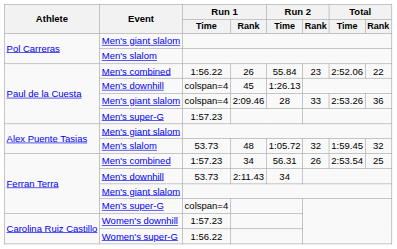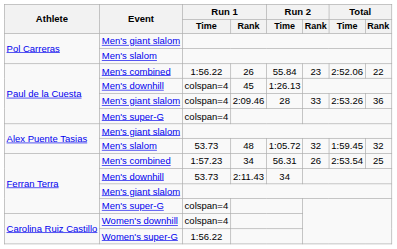(206, 116) 1:57.23 -> (206, 116) colspan=4
(206, 222) 1:57.23 -> (206, 222) colspan=4
